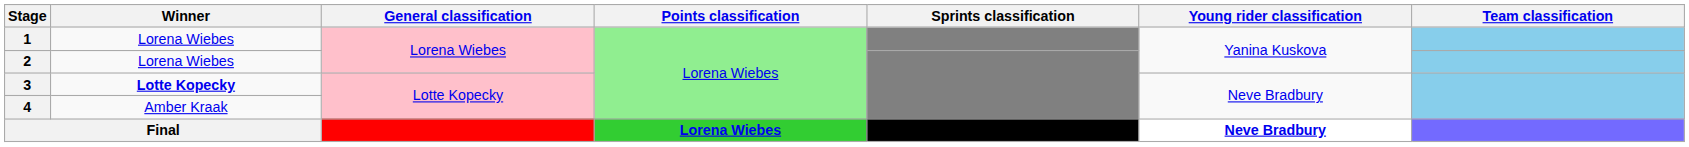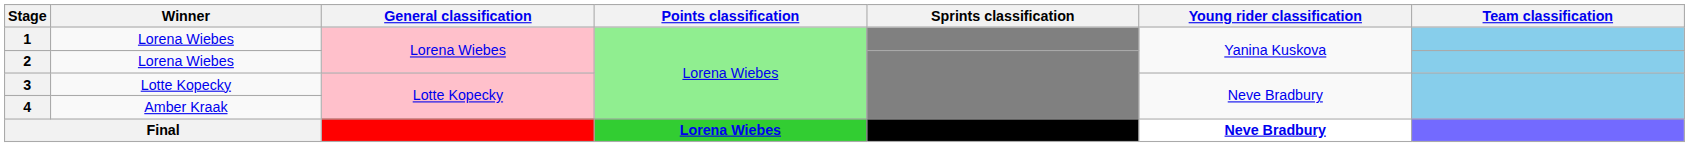(186, 85) bold -> (186, 85) normal
